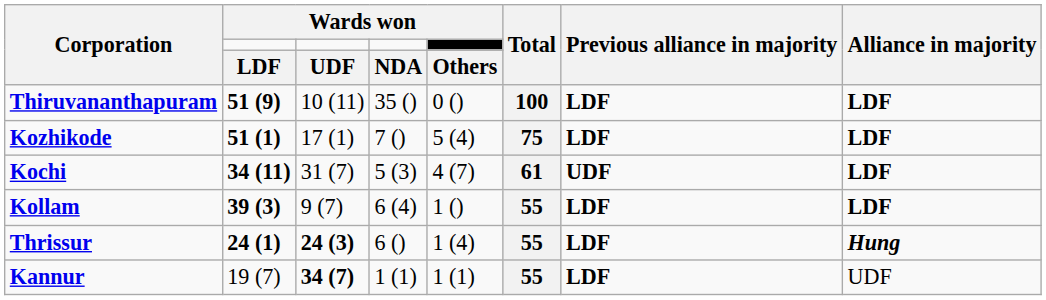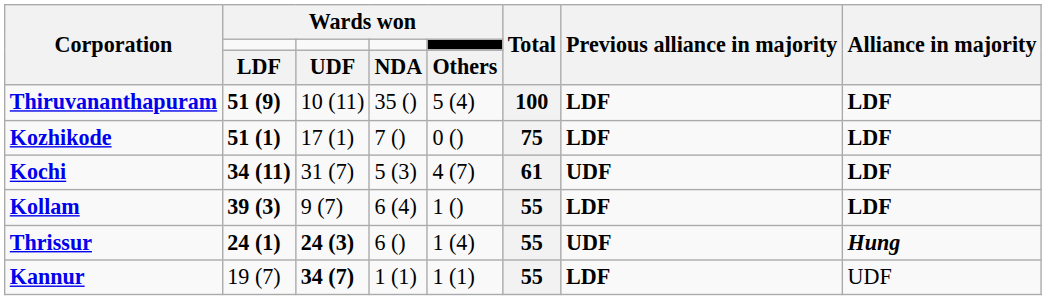(448, 102) 0 () -> (454, 102) 5 (4)
(454, 137) 5 (4) -> (448, 137) 0 ()
(588, 242) LDF -> (589, 242) UDF
